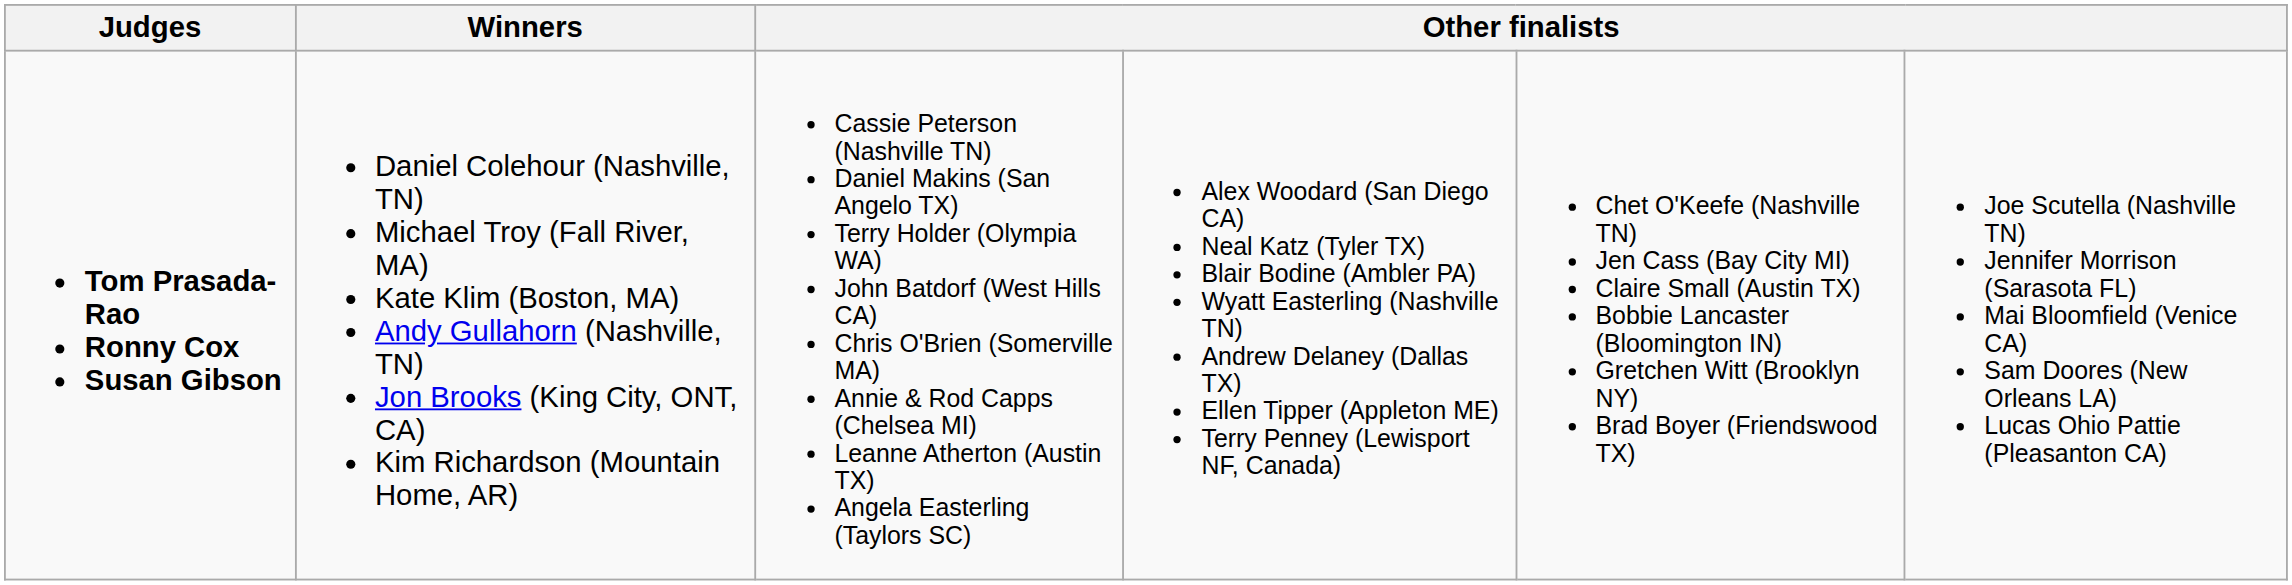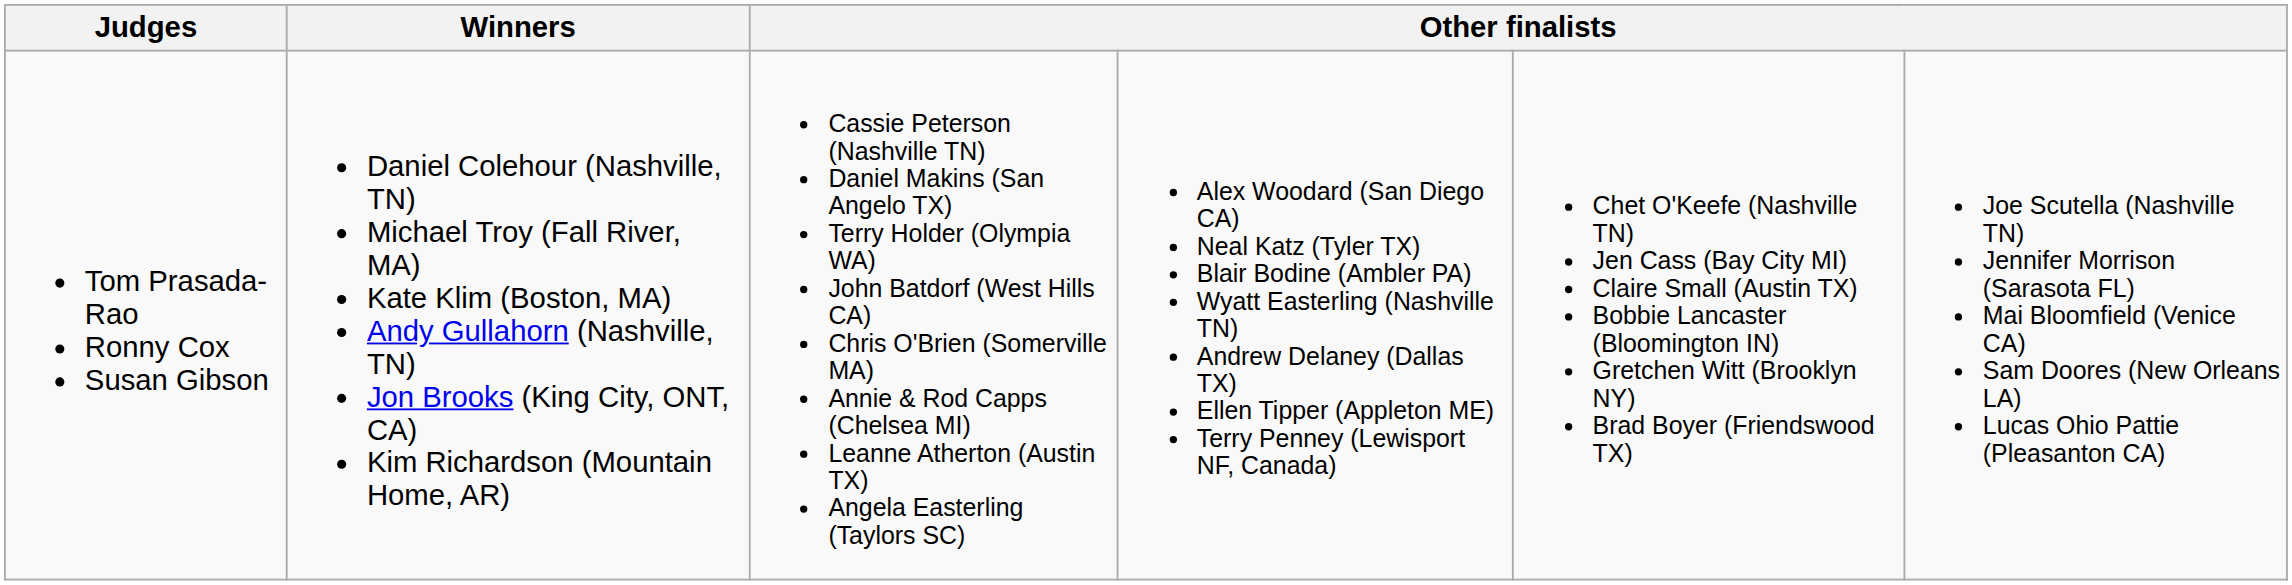(150, 332) bold -> (146, 332) normal
